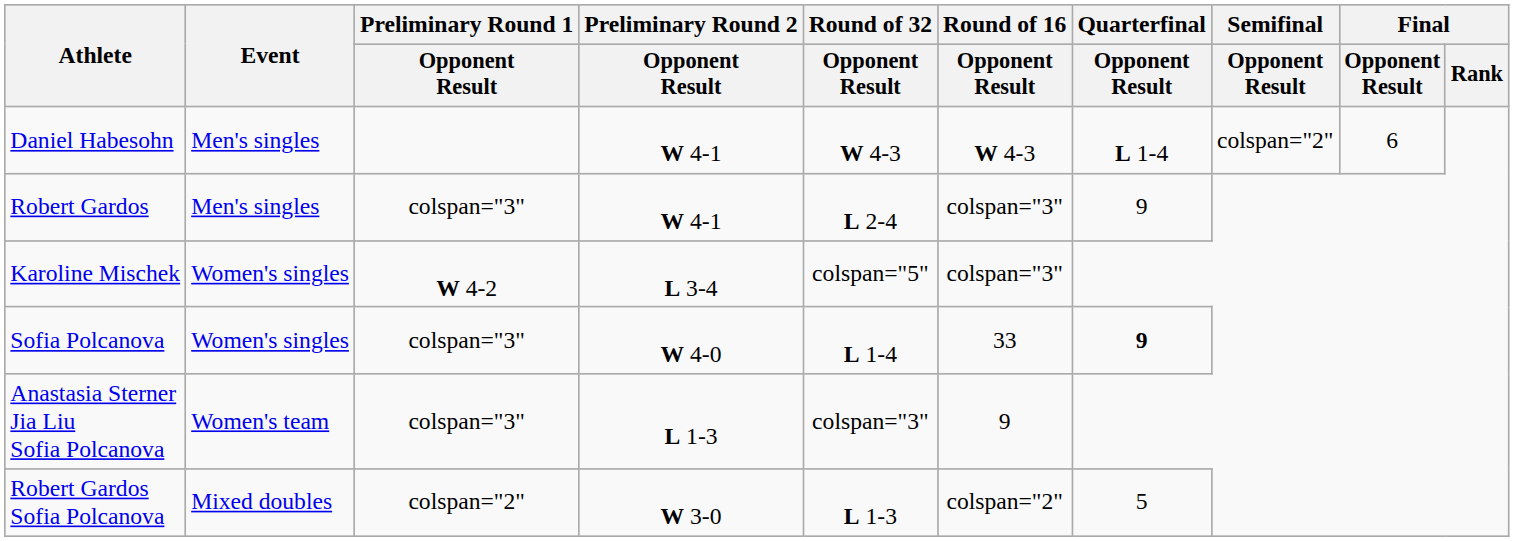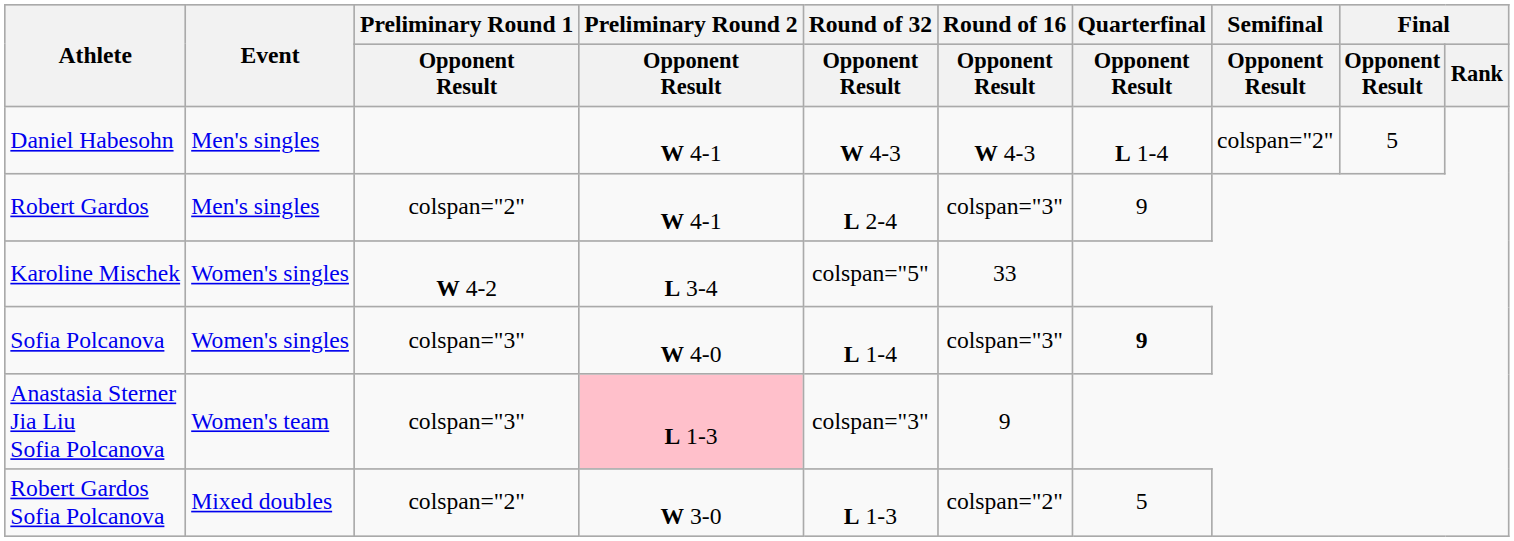(1392, 140) 6 -> (1392, 140) 5
(467, 207) colspan="3" -> (467, 207) colspan="2"
(1005, 274) colspan="3" -> (1005, 274) 33
(1005, 340) 33 -> (1005, 340) colspan="3"
(691, 435) no background -> (691, 435) pink background
